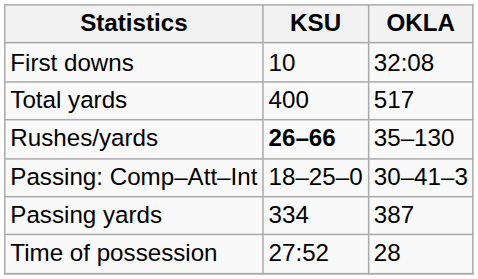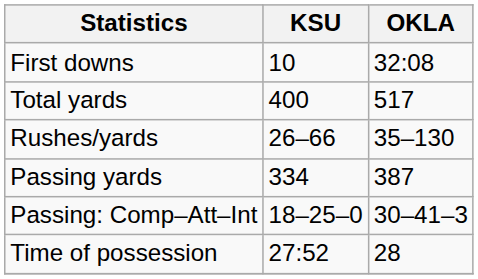(302, 138) bold -> (302, 138) normal
rows swapped: (86, 215) <-> (134, 177)
